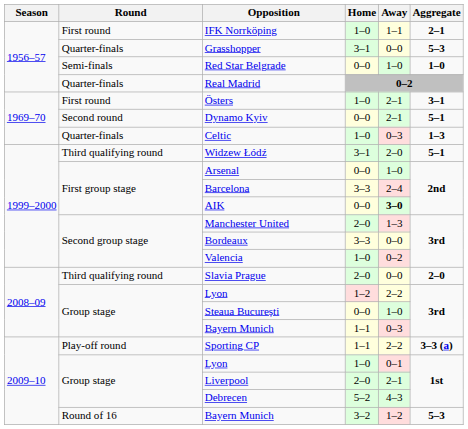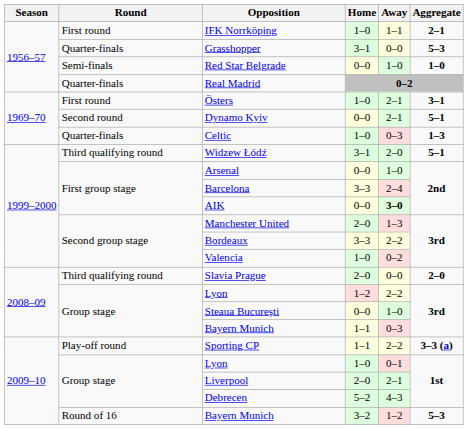(394, 240) 0–0 -> (394, 240) 2–2
